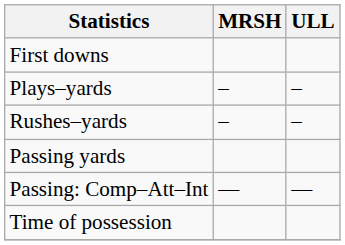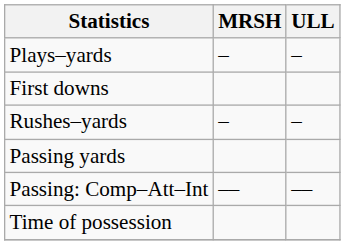rows swapped: (59, 54) <-> (61, 88)
